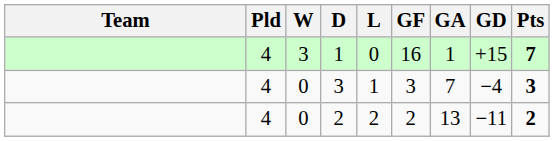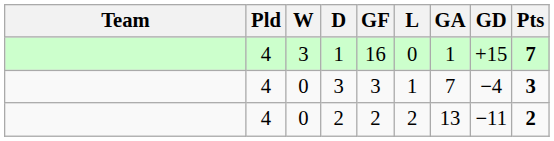columns swapped: (374, 20) <-> (411, 20)
